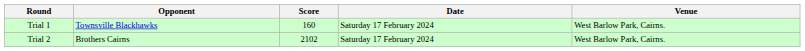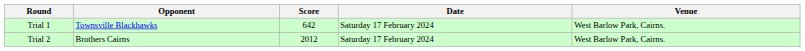(309, 25) 160 -> (309, 25) 642
(309, 39) 2102 -> (309, 39) 2012
